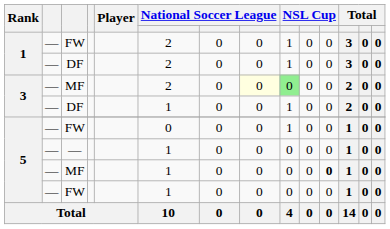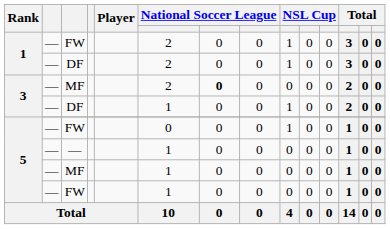(219, 85) normal -> (219, 85) bold
(259, 85) lightyellow background -> (259, 85) no background
(289, 85) lightgreen background -> (289, 85) no background
(329, 170) bold -> (329, 170) normal
